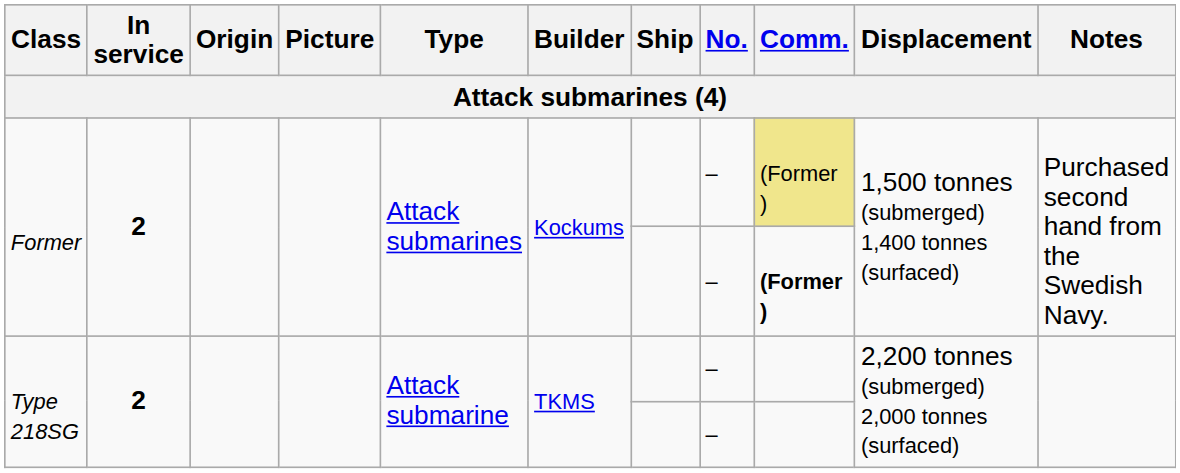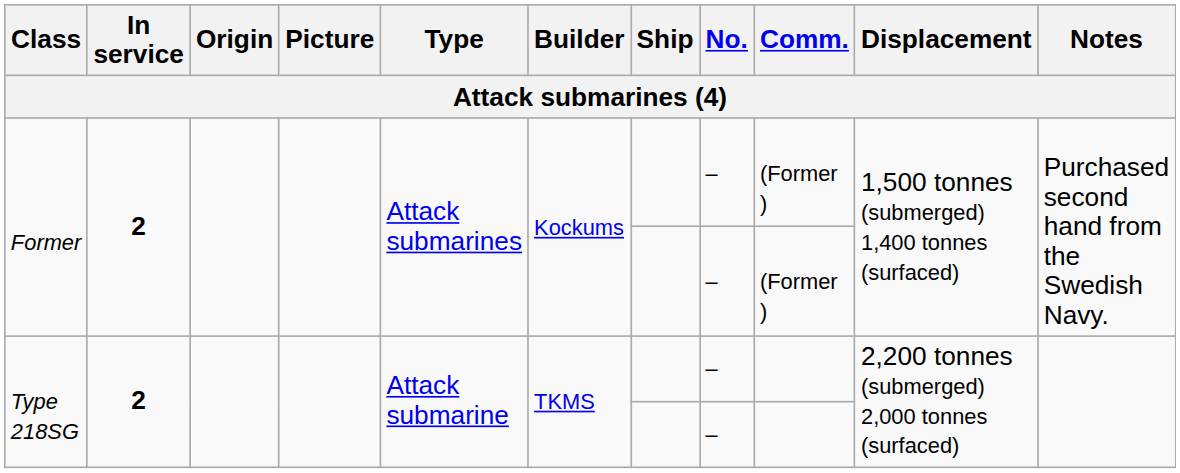(799, 188) khaki background -> (799, 188) no background
(801, 296) bold -> (799, 297) normal
